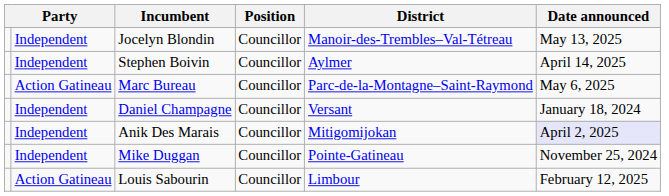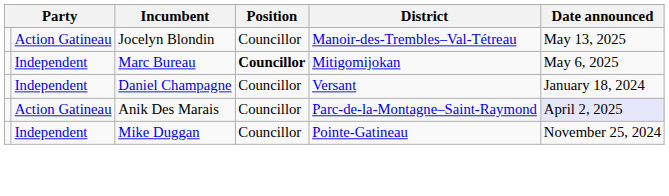(51, 39) Independent -> (63, 39) Action Gatineau
- row: (164, 62)
(63, 86) Action Gatineau -> (51, 62) Independent
(270, 86) normal -> (272, 62) bold
(420, 86) Parc-de-la-Montagne–Saint-Raymond -> (356, 62) Mitigomijokan
(51, 132) Independent -> (63, 109) Action Gatineau
(352, 132) Mitigomijokan -> (425, 109) Parc-de-la-Montagne–Saint-Raymond
- row: (163, 179)
